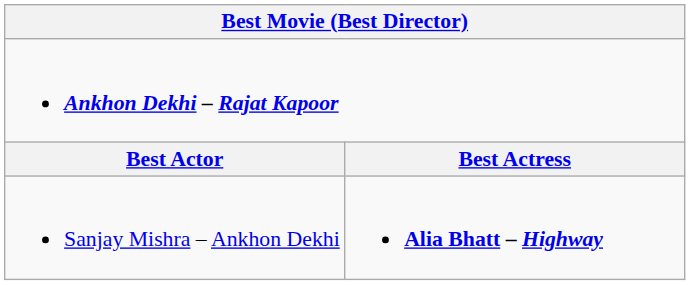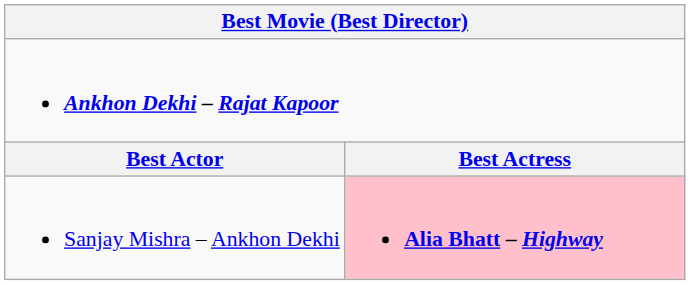(515, 240) no background -> (515, 240) pink background
